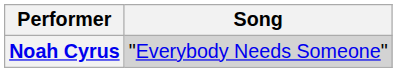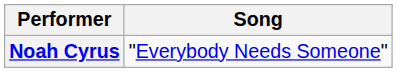(258, 51) lightgrey background -> (258, 51) no background
